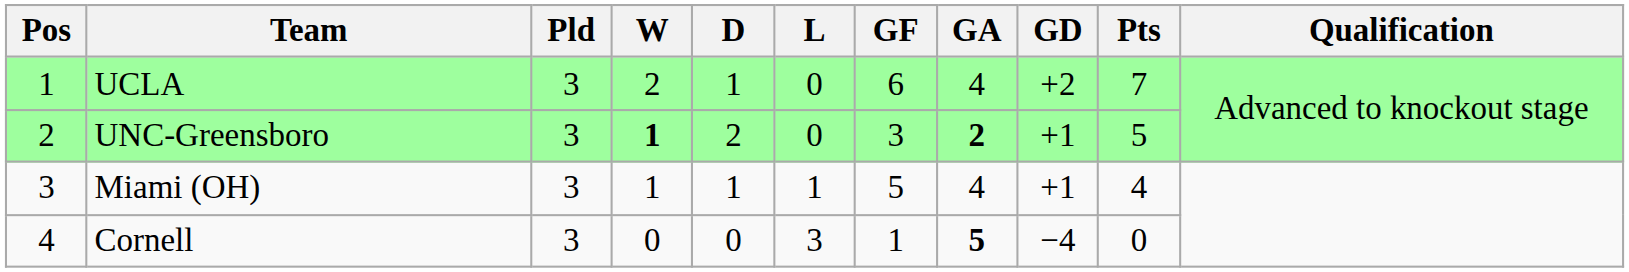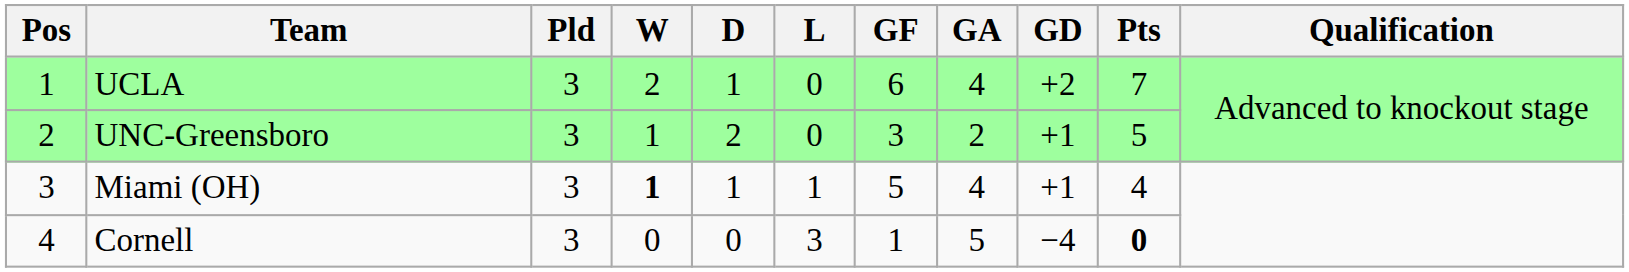(652, 135) bold -> (652, 135) normal
(977, 135) bold -> (977, 135) normal
(652, 187) normal -> (652, 187) bold
(977, 239) bold -> (977, 239) normal
(1139, 239) normal -> (1139, 239) bold
